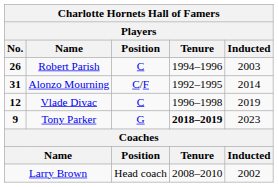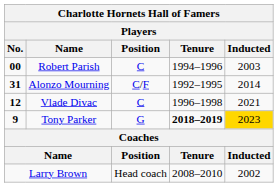(15, 66) 26 -> (15, 66) 00
(249, 102) 2019 -> (249, 102) 2021
(249, 119) no background -> (249, 119) gold background
